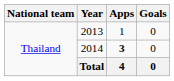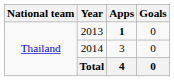(122, 31) normal -> (122, 31) bold
(122, 48) bold -> (122, 48) normal
